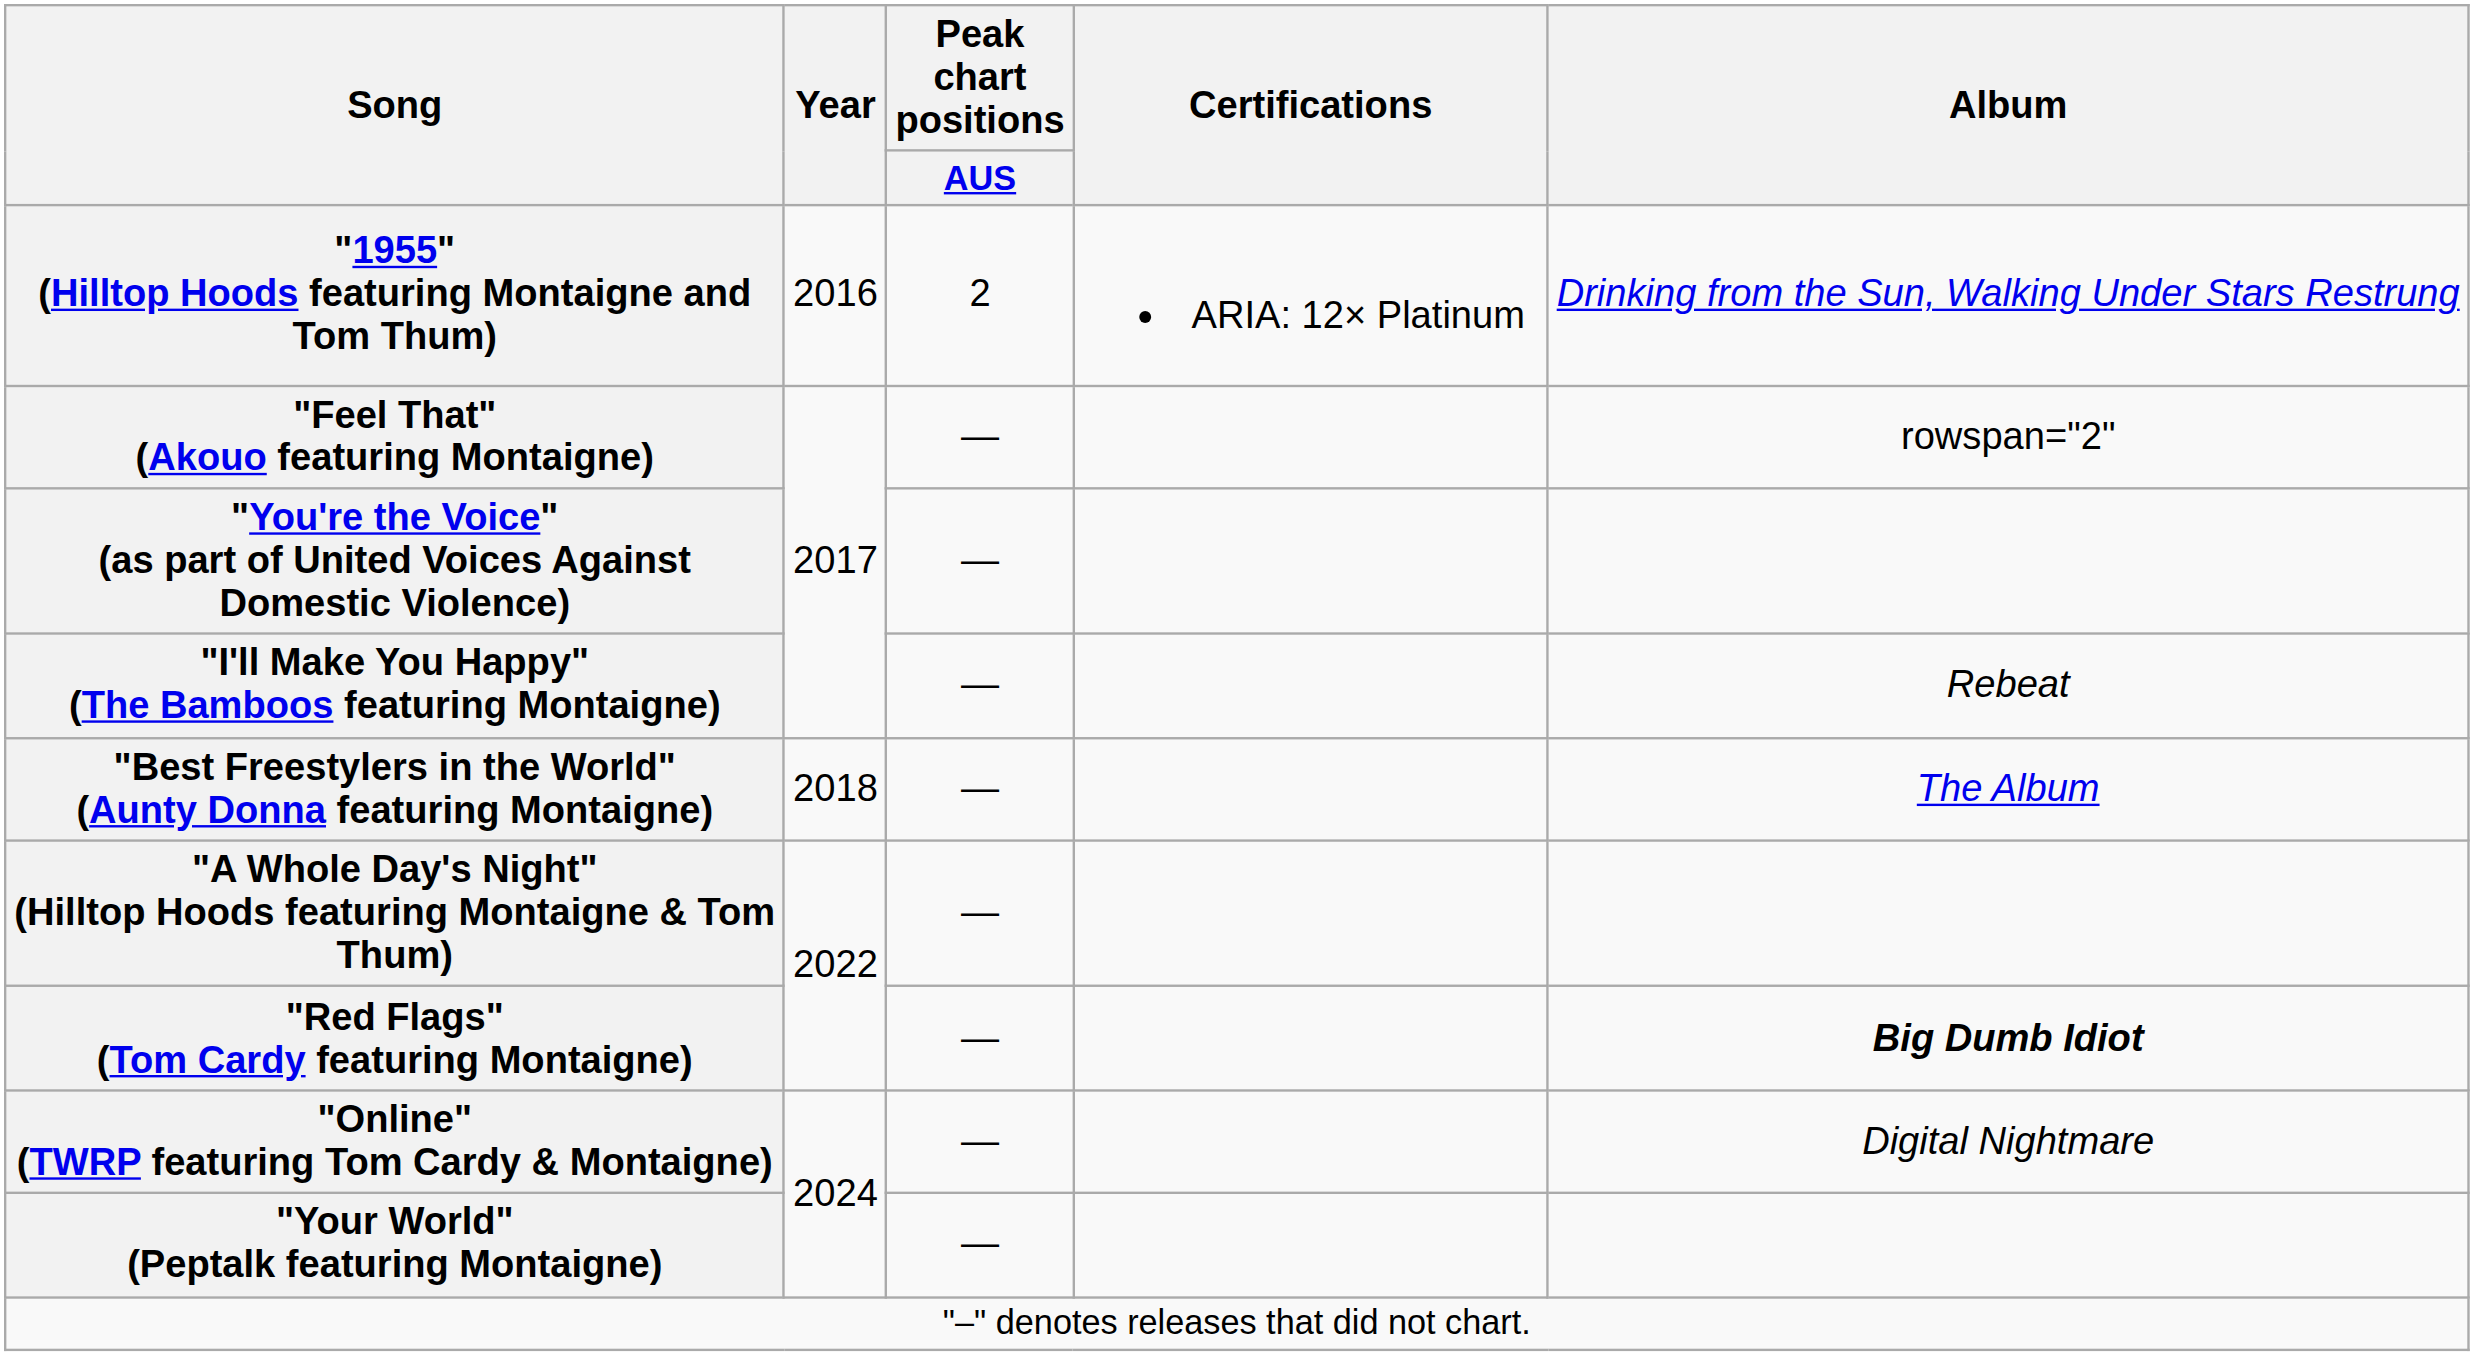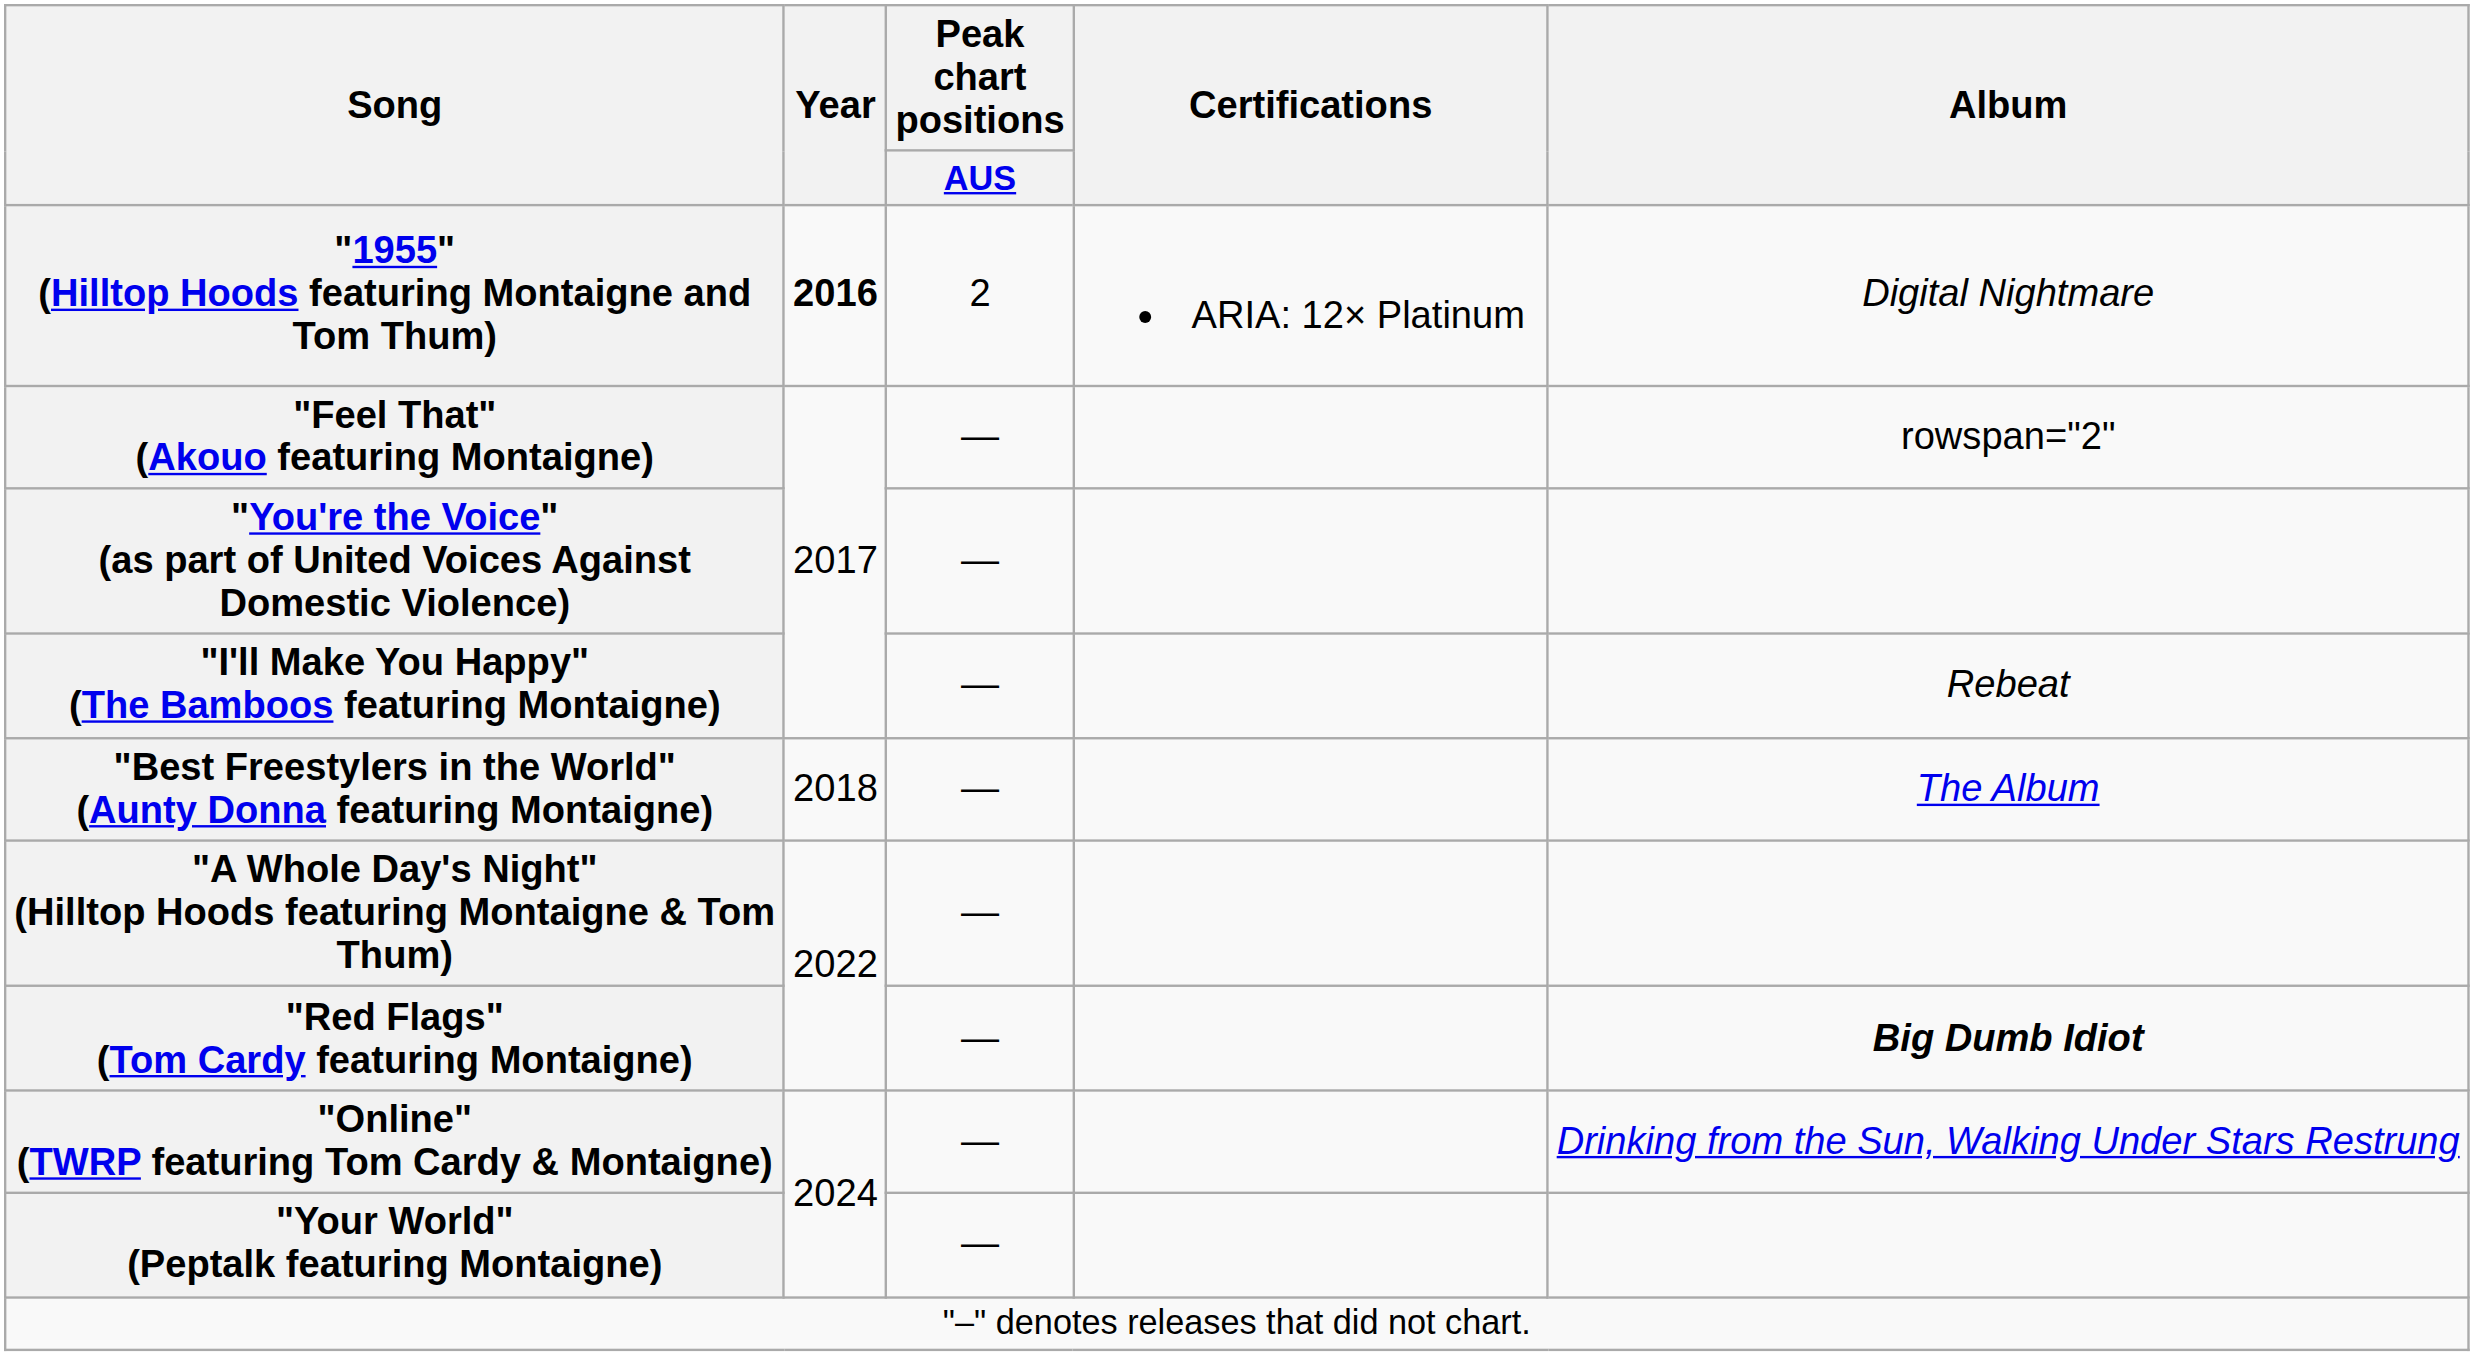(835, 294) normal -> (835, 294) bold
(2008, 294) Drinking from the Sun, Walking Under Stars Restrung -> (2008, 294) Digital Nightmare
(2008, 1140) Digital Nightmare -> (2008, 1140) Drinking from the Sun, Walking Under Stars Restrung
